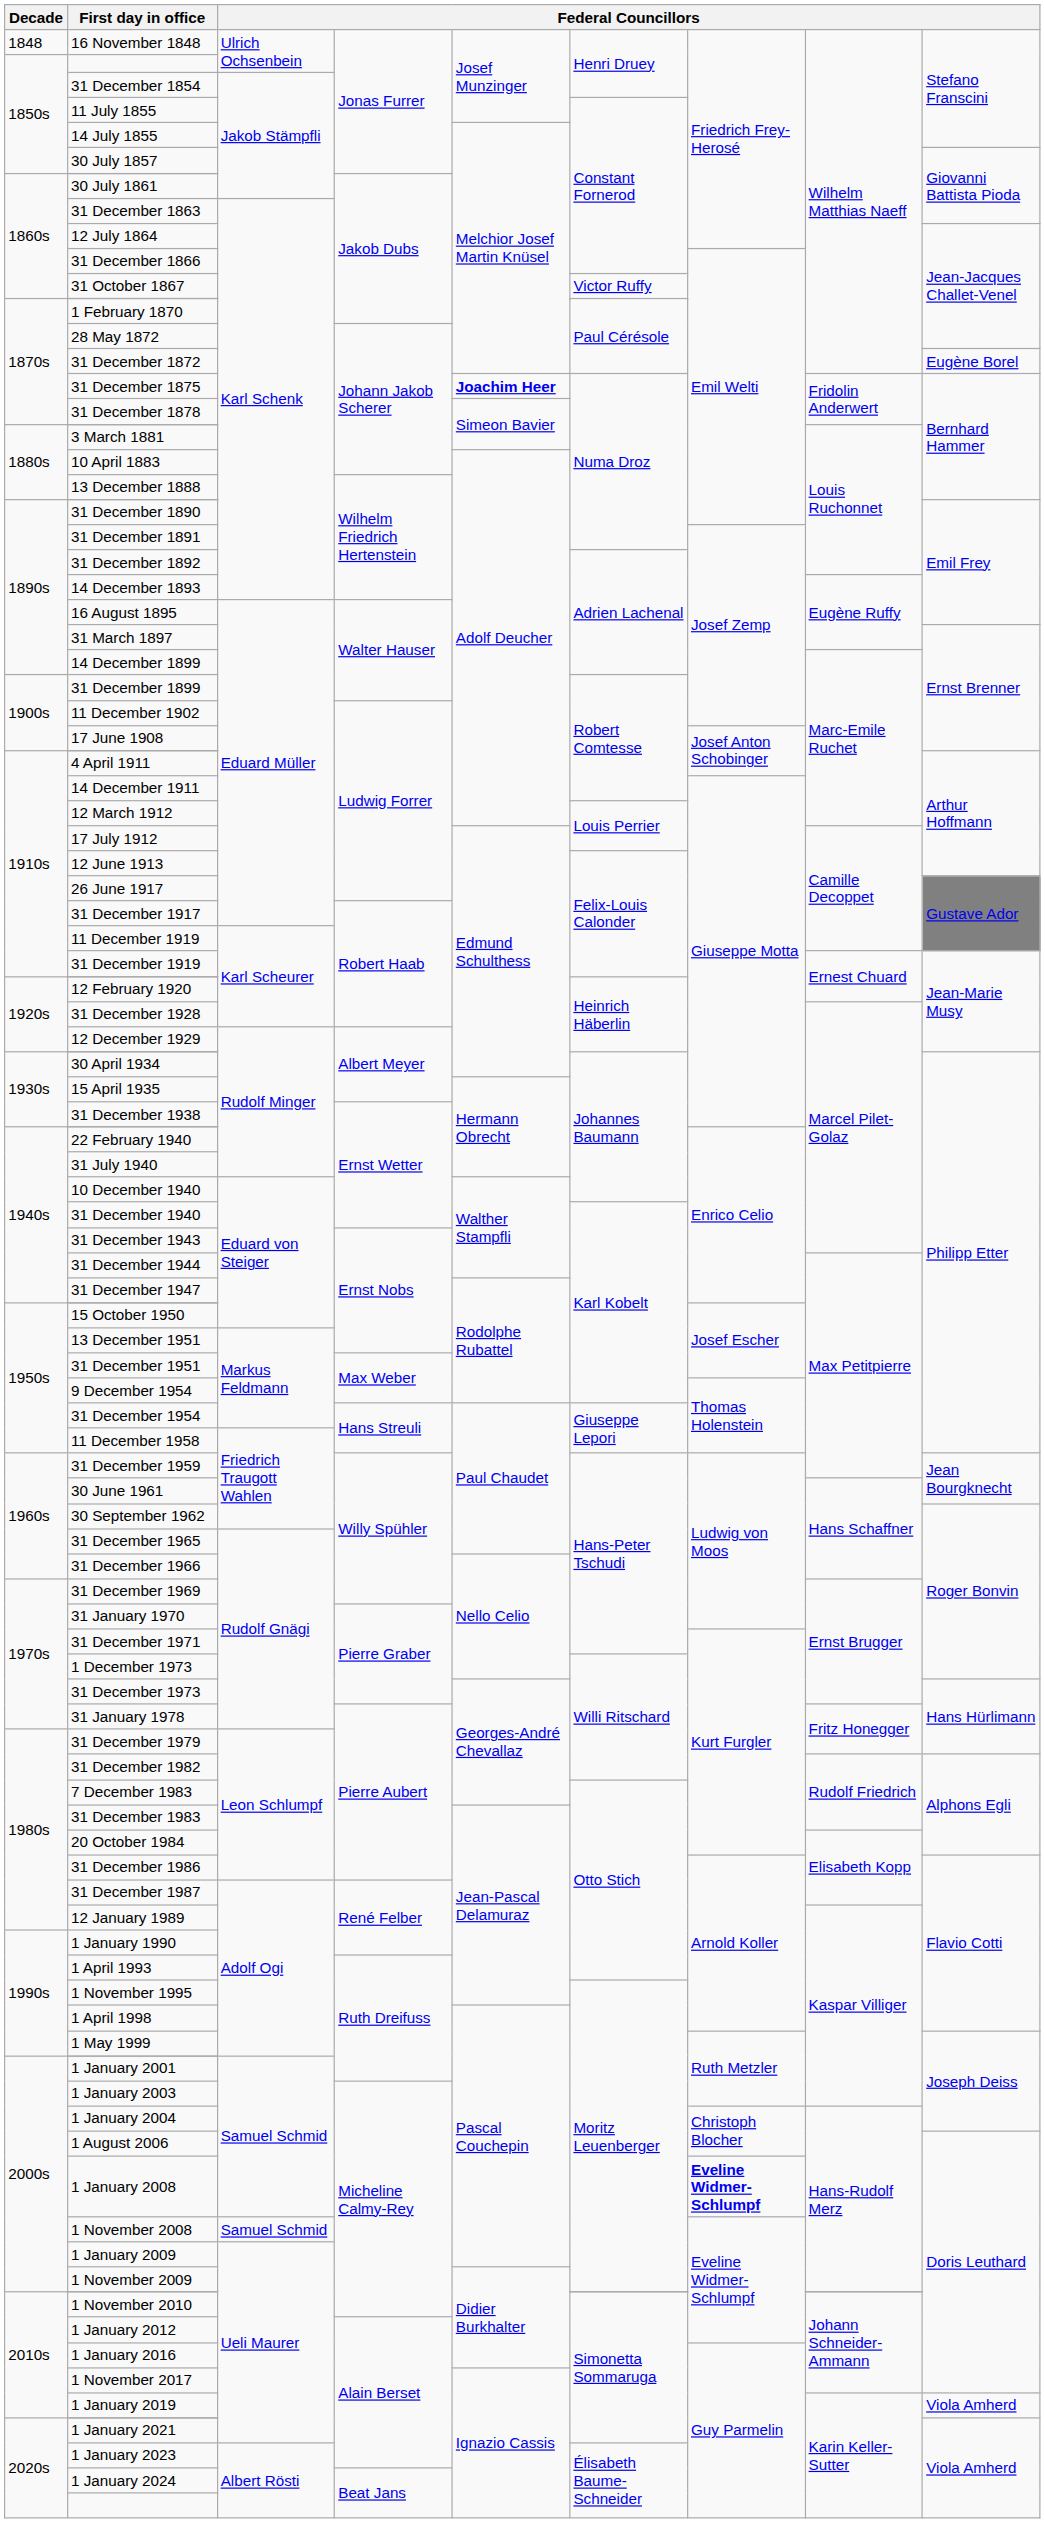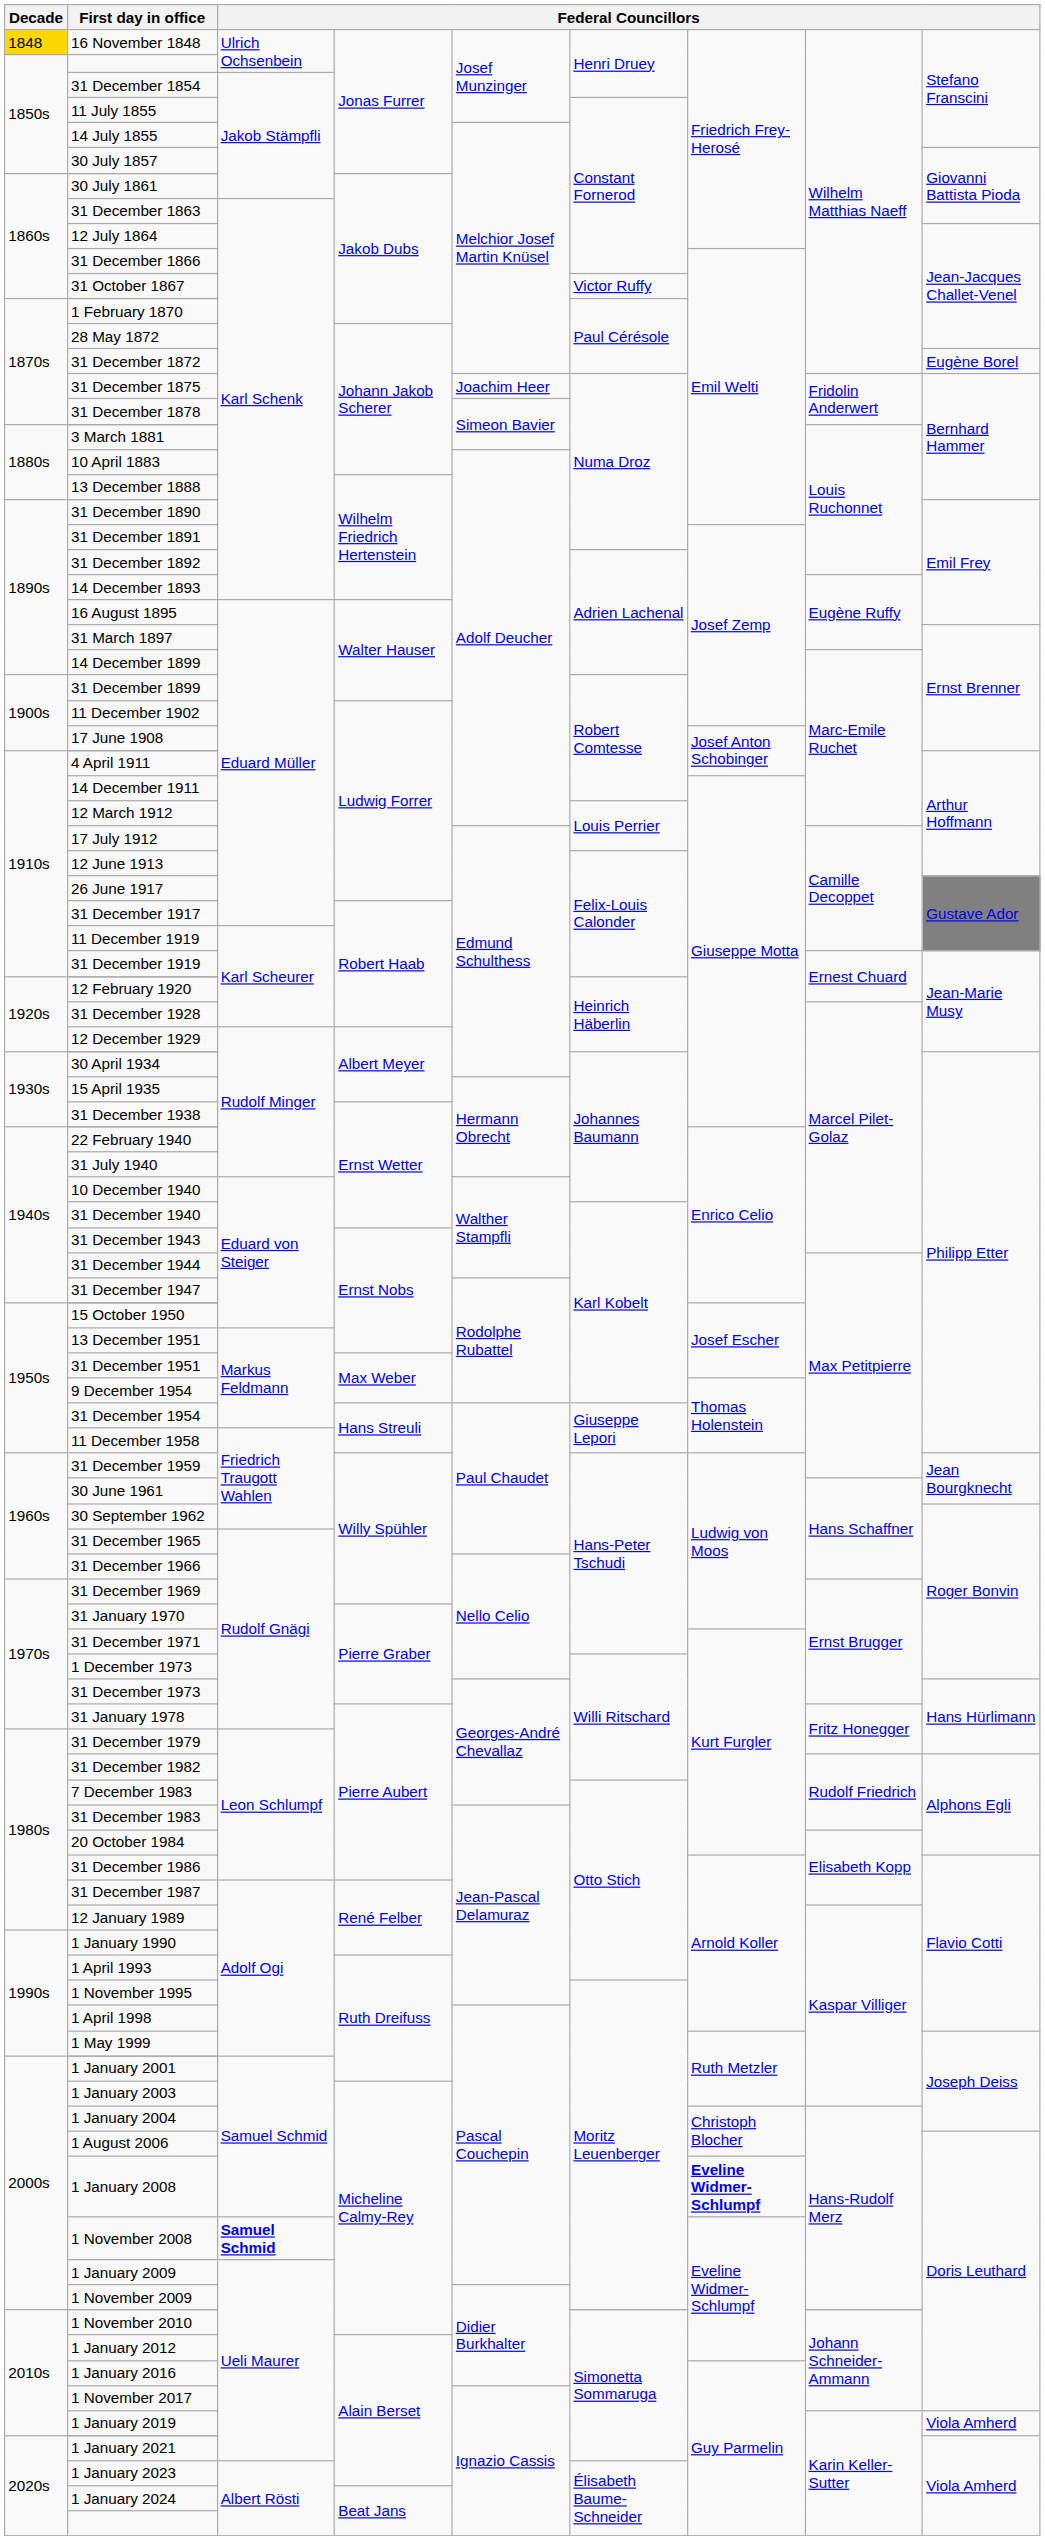(25, 42) no background -> (25, 42) gold background
(506, 386) bold -> (503, 386) normal
(274, 2229) normal -> (248, 2238) bold
